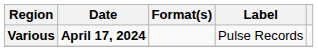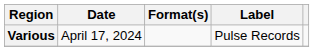(103, 35) bold -> (101, 35) normal
